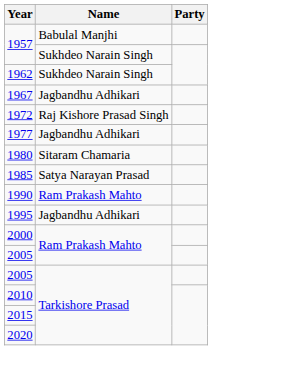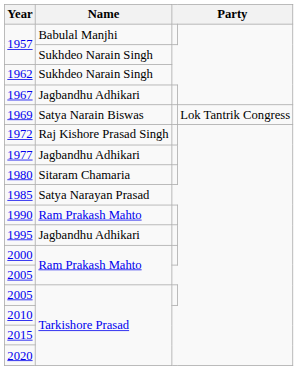+ row: (20, 114)
